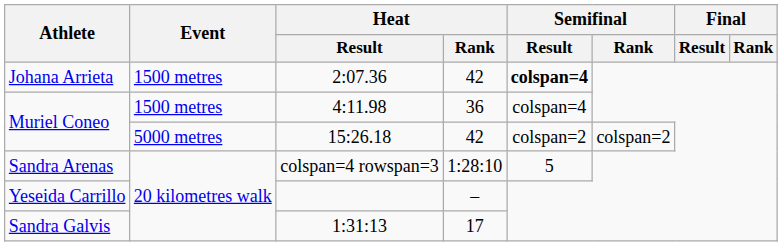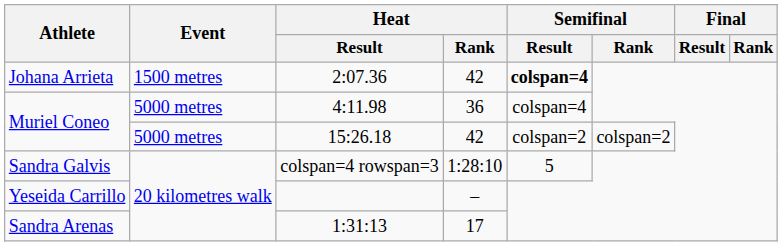(178, 107) 1500 metres -> (178, 107) 5000 metres
(61, 166) Sandra Arenas -> (60, 166) Sandra Galvis
(60, 225) Sandra Galvis -> (61, 225) Sandra Arenas
